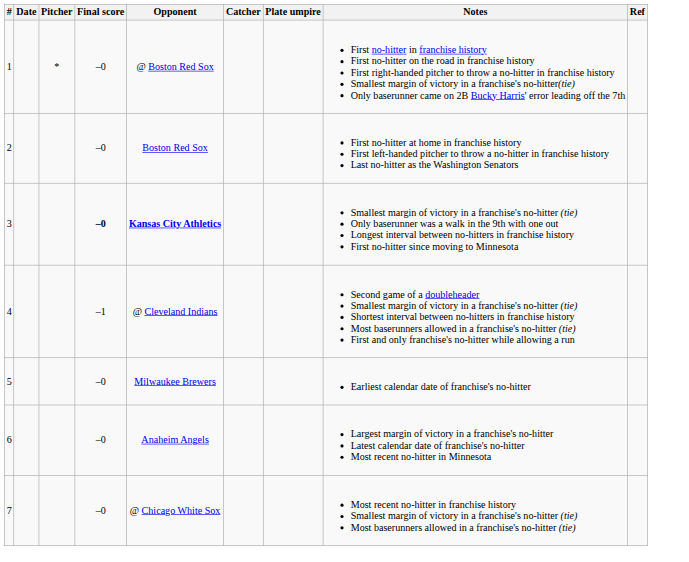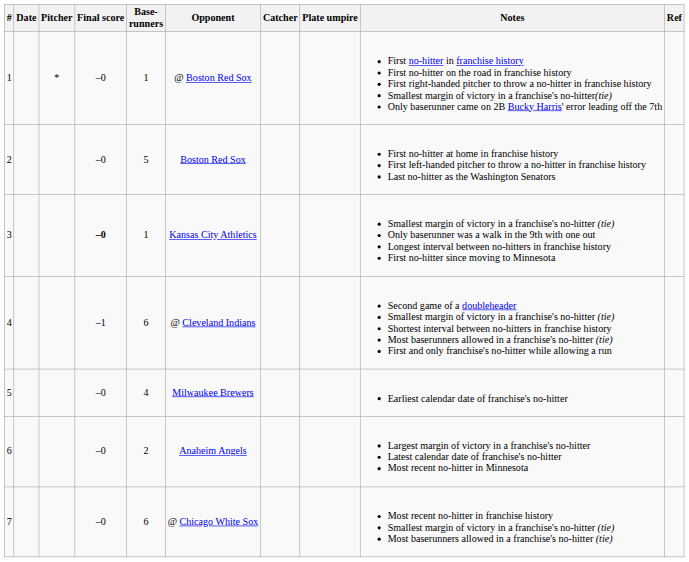+ column: (146, 18)
(175, 224) bold -> (213, 235) normal
